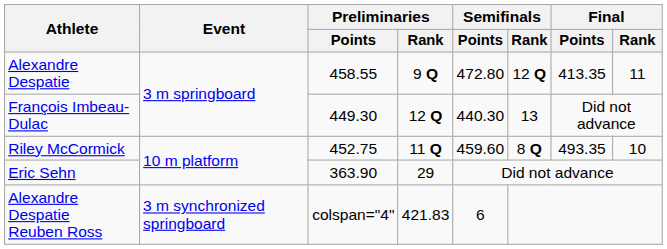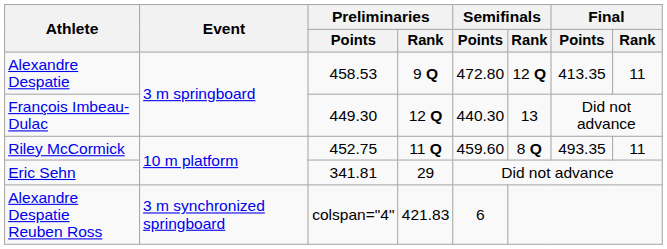(353, 74) 458.55 -> (353, 74) 458.53
(637, 149) 10 -> (637, 149) 11
(353, 173) 363.90 -> (353, 173) 341.81
